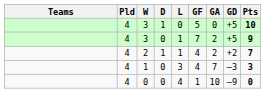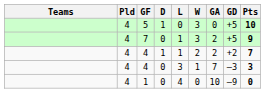columns swapped: (146, 11) <-> (197, 11)
